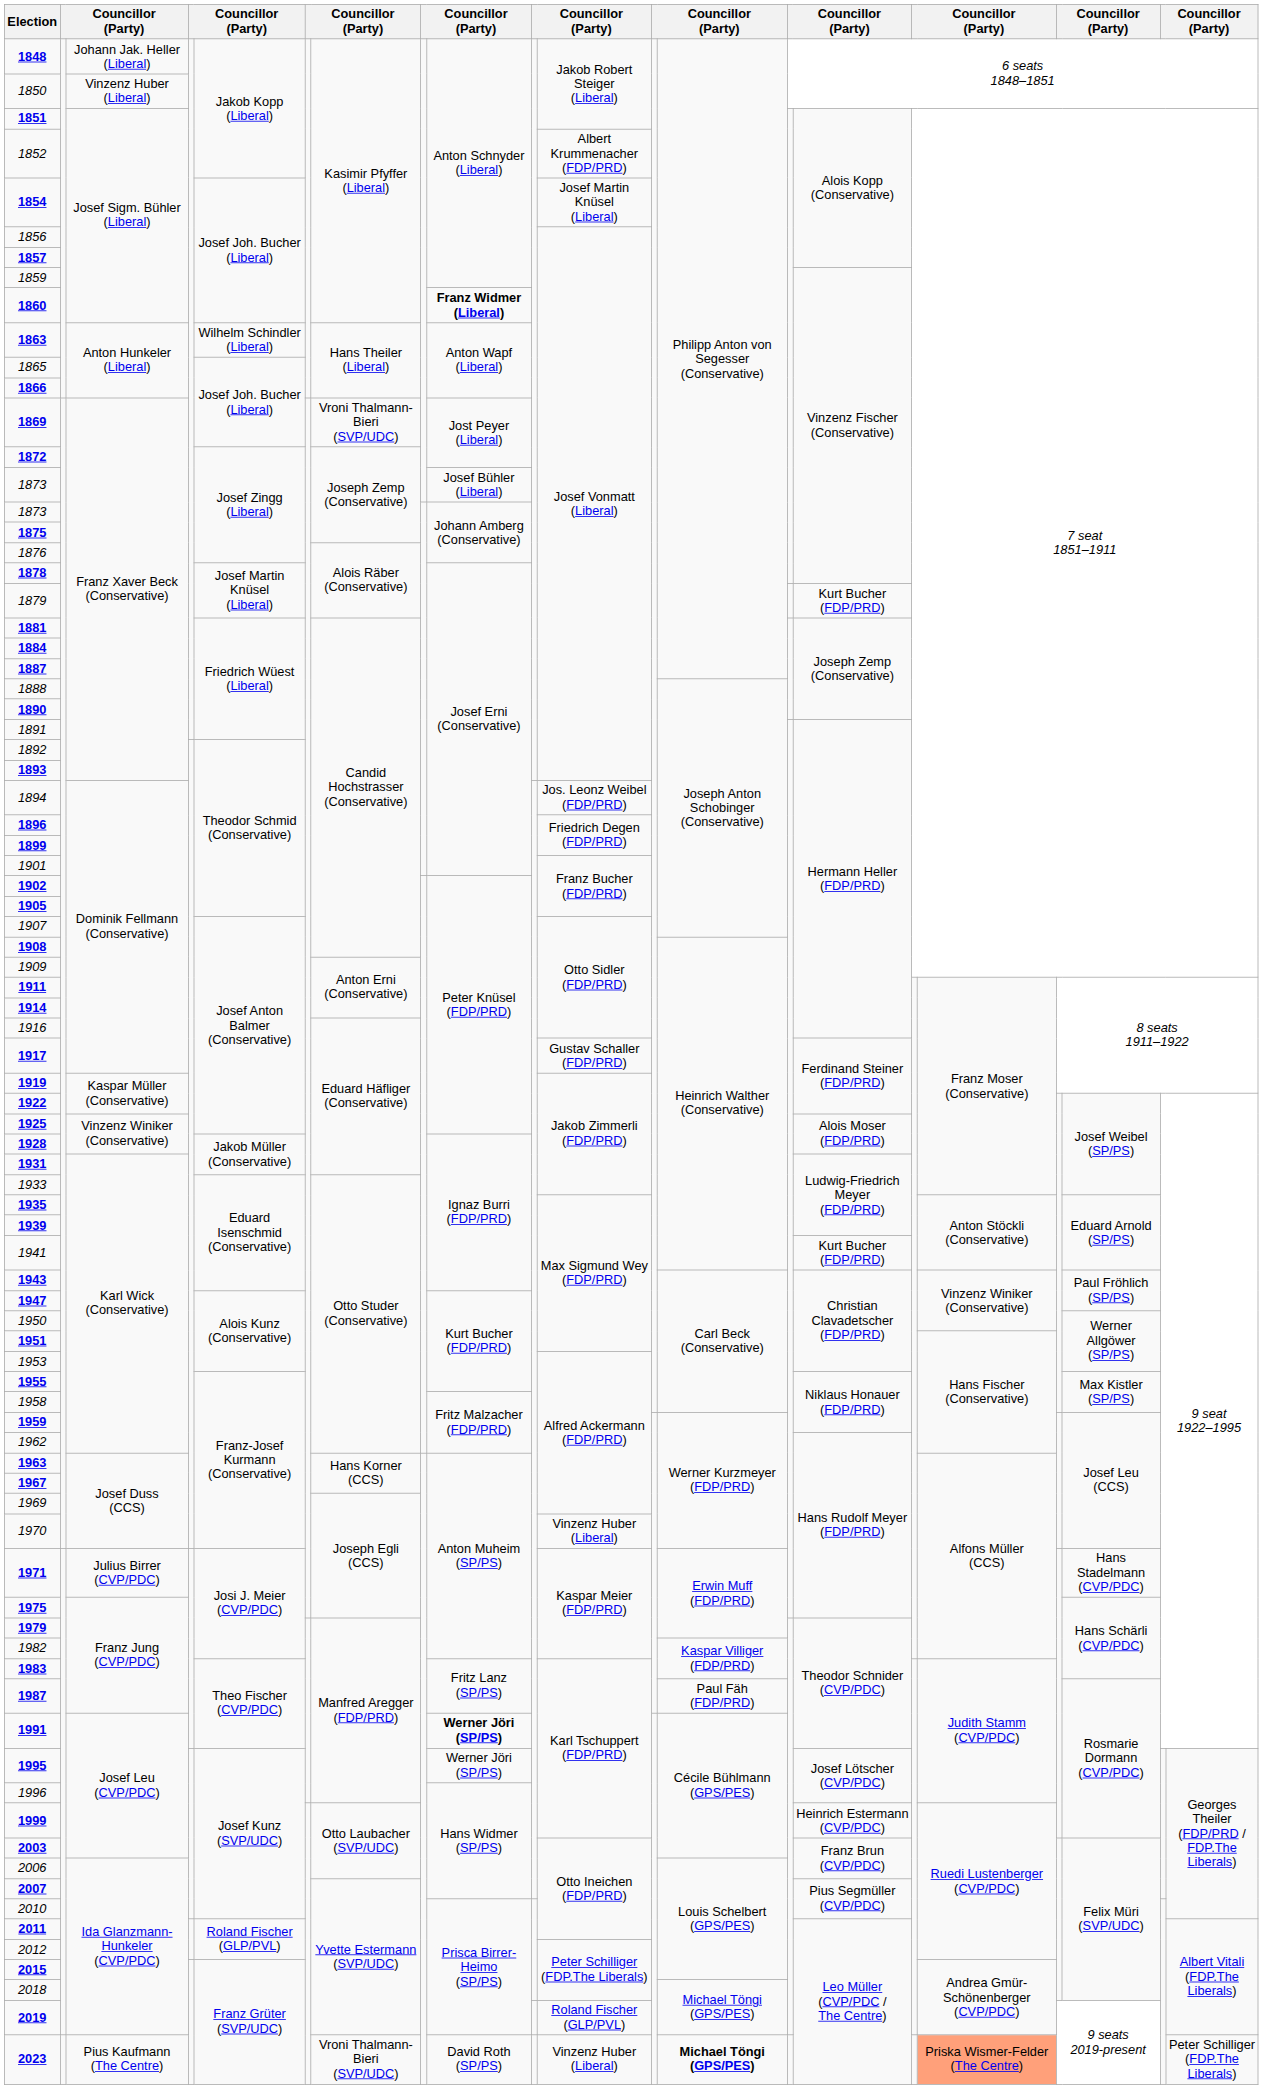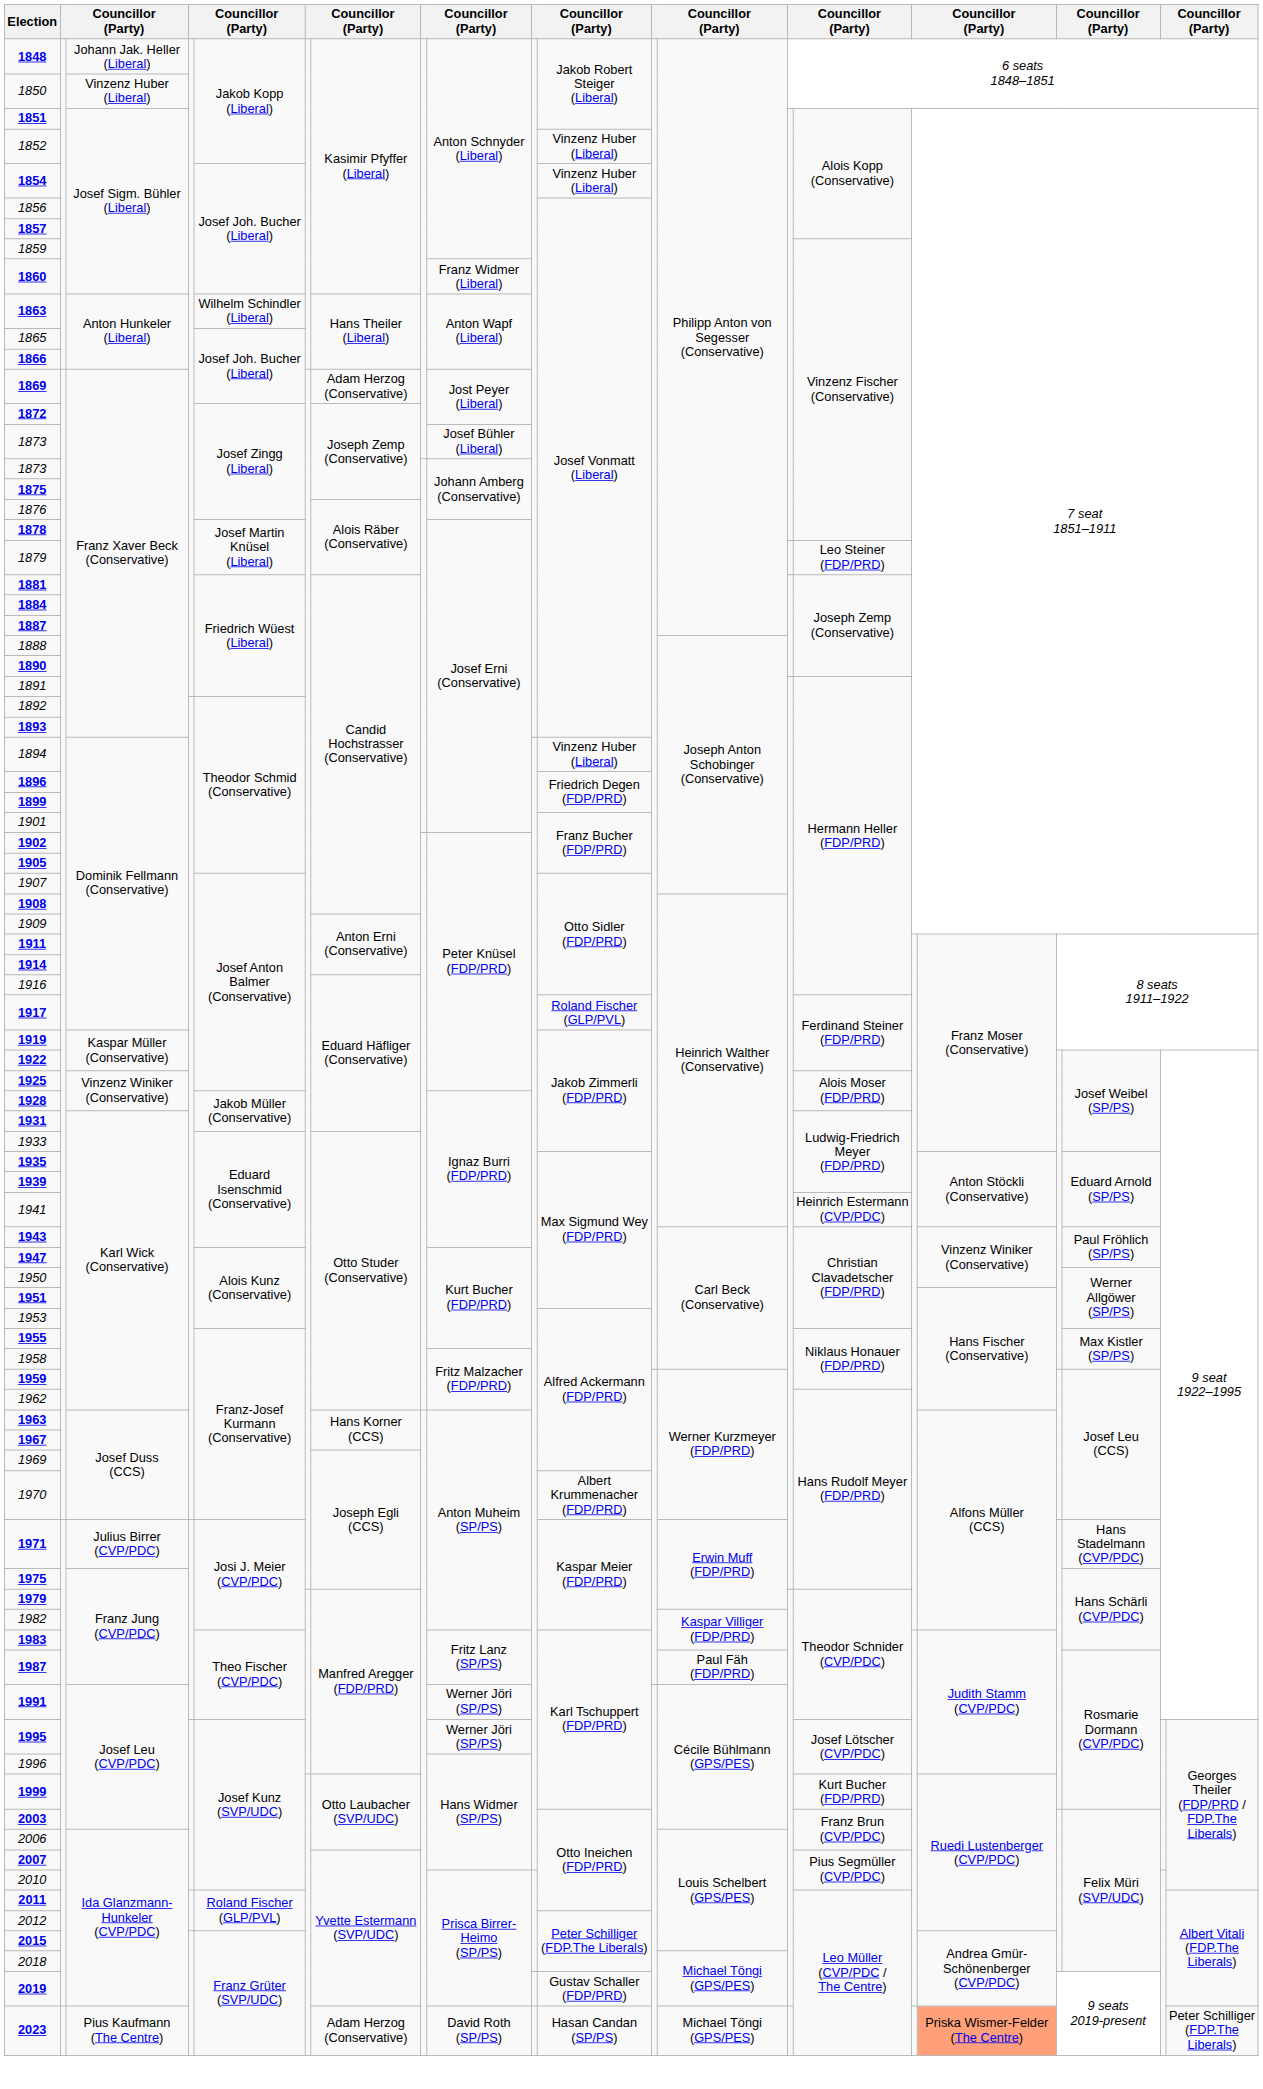(594, 153) Albert Krummenacher (FDP/PRD) -> (594, 146) Vinzenz Huber (Liberal)
(594, 202) Josef Martin Knüsel (Liberal) -> (594, 180) Vinzenz Huber (Liberal)
(479, 305) bold -> (479, 276) normal
(366, 422) Vroni Thalmann-Bieri (SVP/UDC) -> (366, 386) Adam Herzog (Conservative)
(852, 600) Kurt Bucher (FDP/PRD) -> (852, 557) Leo Steiner (FDP/PRD)
(594, 797) Jos. Leonz Weibel (FDP/PRD) -> (594, 754) Vinzenz Huber (Liberal)
(594, 1055) Gustav Schaller (FDP/PRD) -> (594, 1012) Roland Fischer (GLP/PVL)
(852, 1252) Kurt Bucher (FDP/PRD) -> (852, 1209) Heinrich Estermann (CVP/PDC)
(594, 1531) Vinzenz Huber (Liberal) -> (594, 1495) Albert Krummenacher (FDP/PRD)
(479, 1730) bold -> (479, 1702) normal
(852, 1820) Heinrich Estermann (CVP/PDC) -> (852, 1791) Kurt Bucher (FDP/PRD)
(594, 2017) Roland Fischer (GLP/PVL) -> (594, 1988) Gustav Schaller (FDP/PRD)
(366, 2059) Vroni Thalmann-Bieri (SVP/UDC) -> (366, 2030) Adam Herzog (Conservative)
(594, 2059) Vinzenz Huber (Liberal) -> (594, 2030) Hasan Candan (SP/PS)
(722, 2059) bold -> (722, 2030) normal
